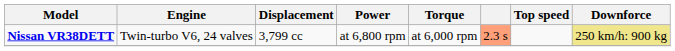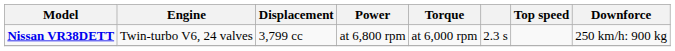(496, 35) lightsalmon background -> (496, 35) no background
(621, 35) khaki background -> (621, 35) no background
